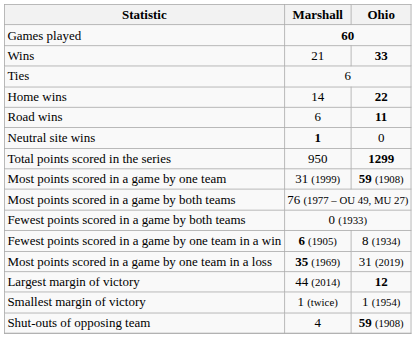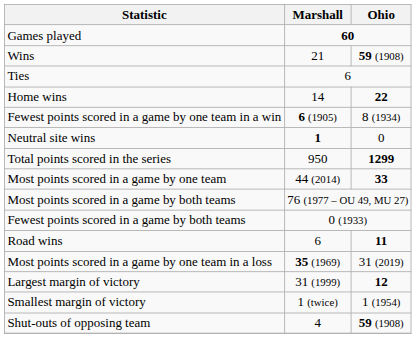(381, 55) 33 -> (381, 55) 59 (1908)
rows swapped: (35, 117) <-> (144, 240)
(318, 179) 31 (1999) -> (318, 179) 44 (2014)
(381, 179) 59 (1908) -> (381, 179) 33
(318, 281) 44 (2014) -> (318, 281) 31 (1999)
